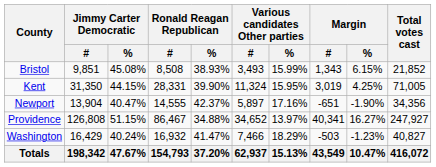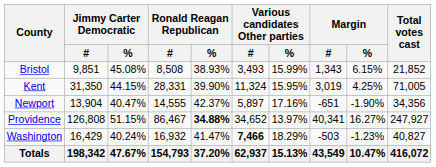(212, 120) normal -> (212, 120) bold
(251, 137) normal -> (251, 137) bold
